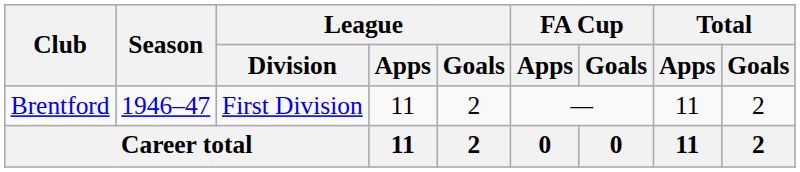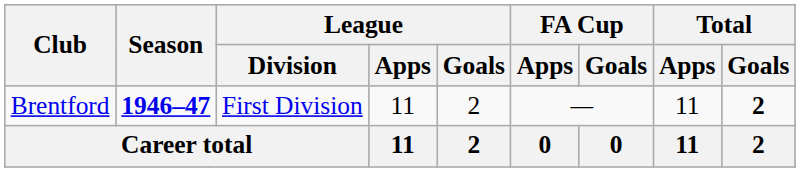(166, 105) normal -> (166, 105) bold
(758, 105) normal -> (758, 105) bold
